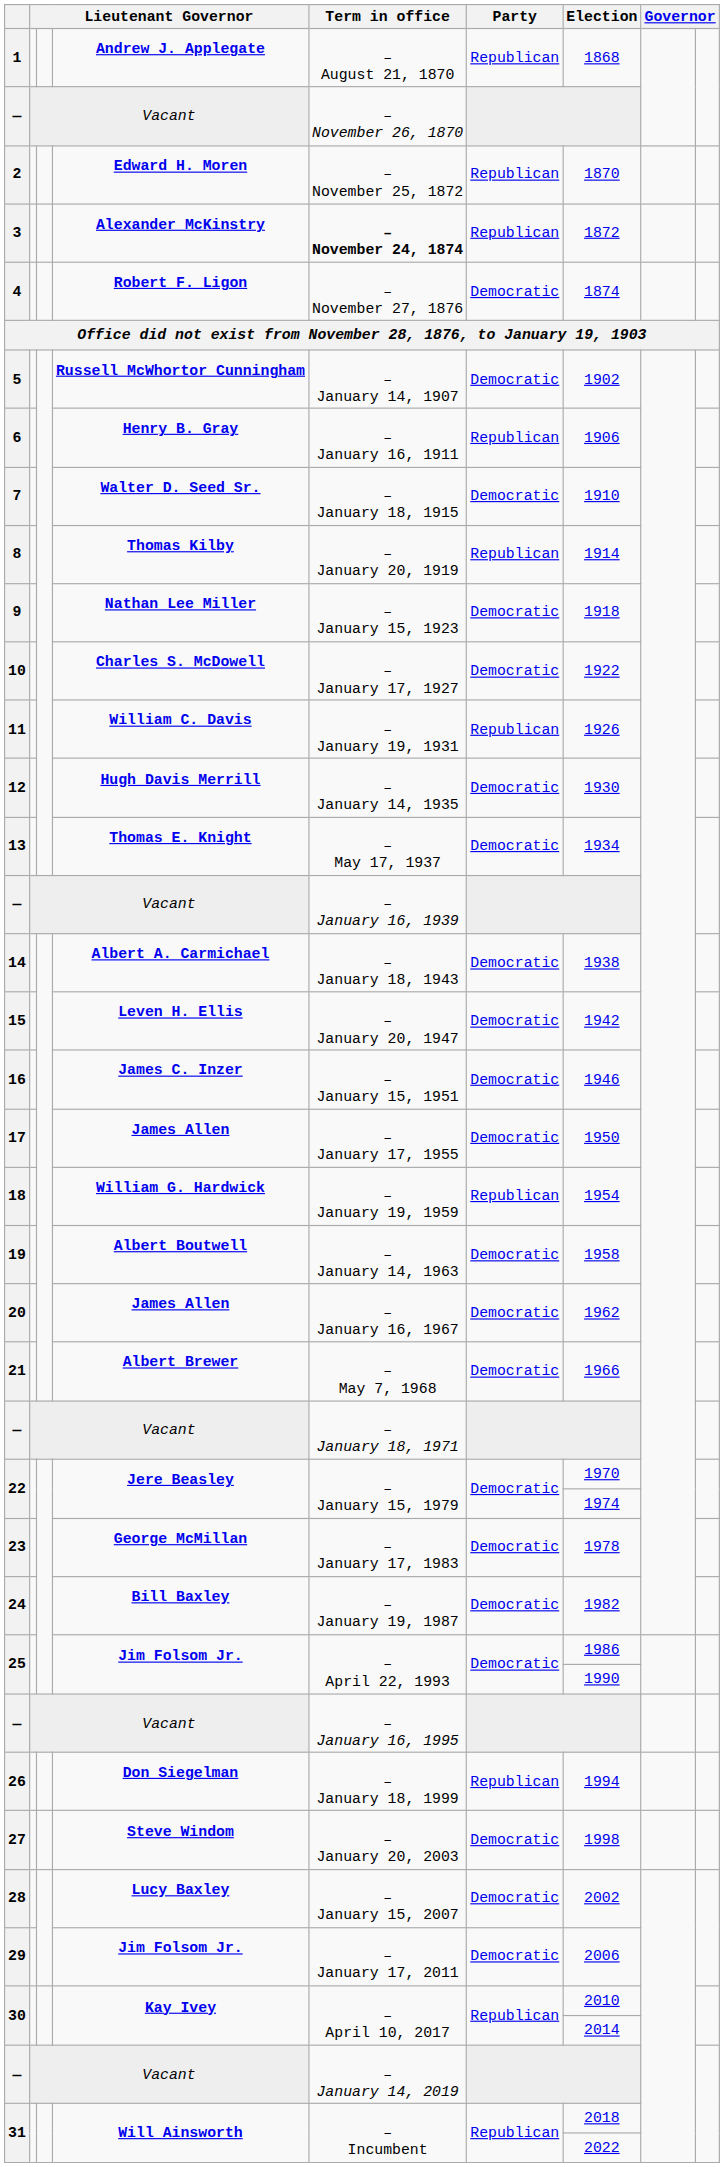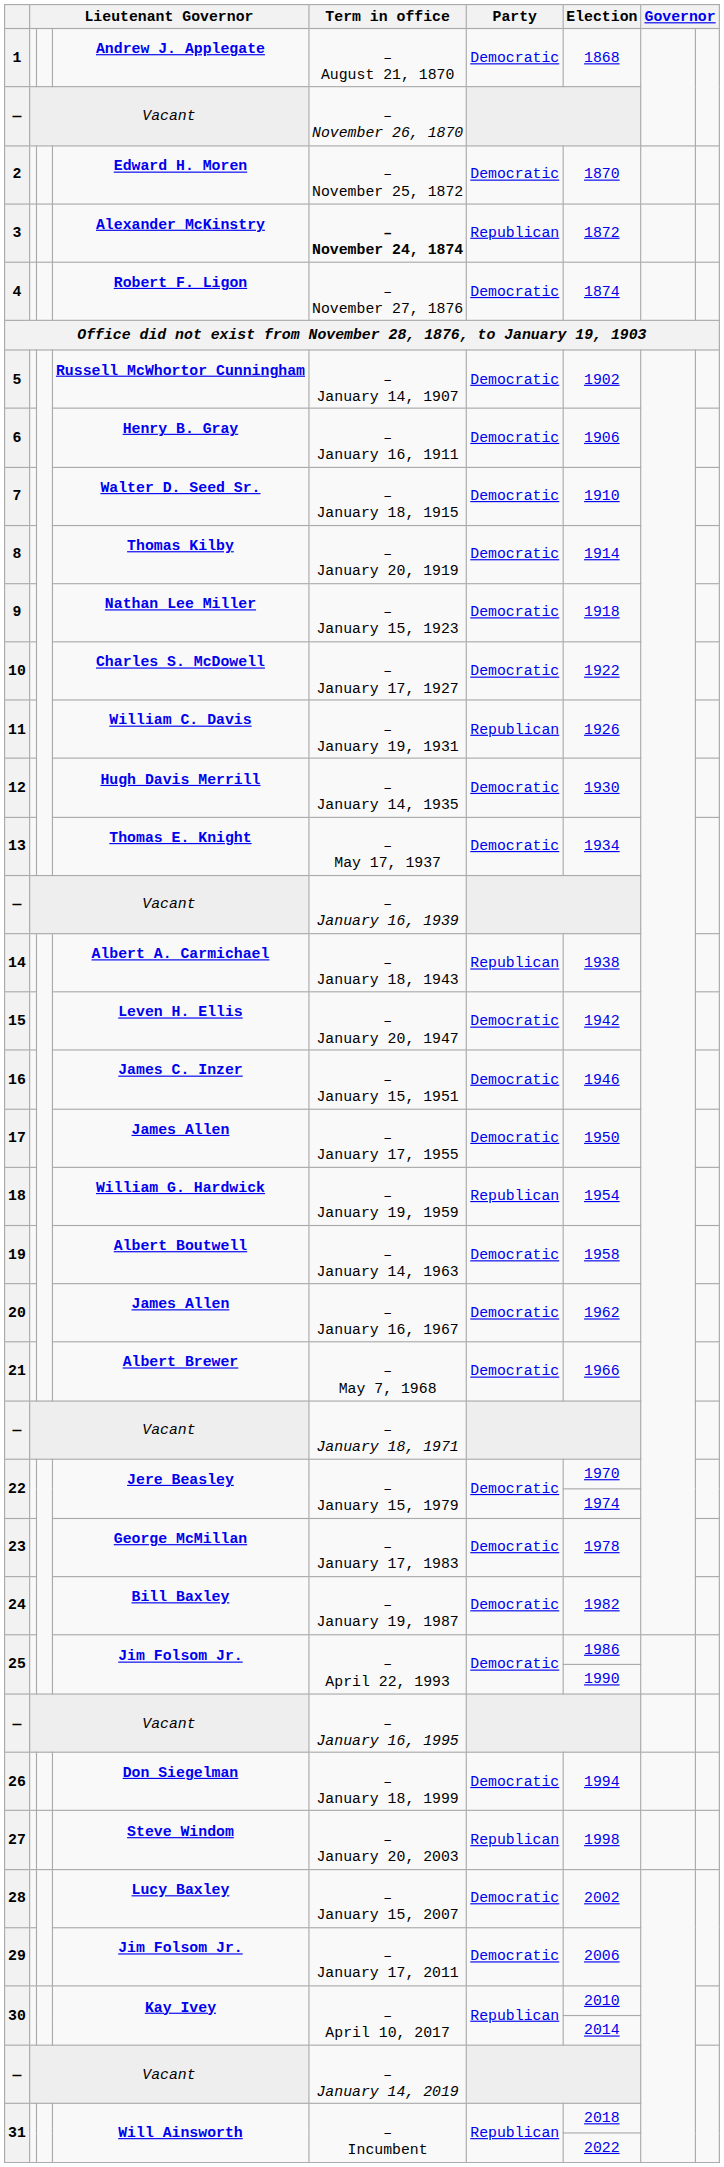(515, 58) Republican -> (515, 58) Democratic
(515, 175) Republican -> (515, 175) Democratic
(515, 438) Republican -> (515, 438) Democratic
(515, 554) Republican -> (515, 554) Democratic
(515, 963) Democratic -> (515, 963) Republican
(515, 1782) Republican -> (515, 1782) Democratic
(515, 1840) Democratic -> (515, 1840) Republican
